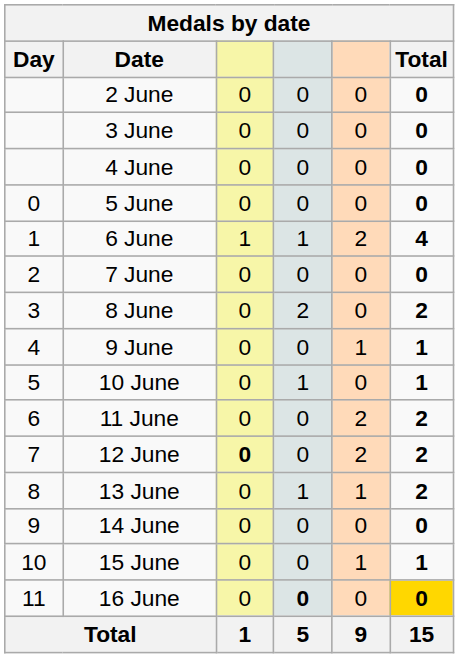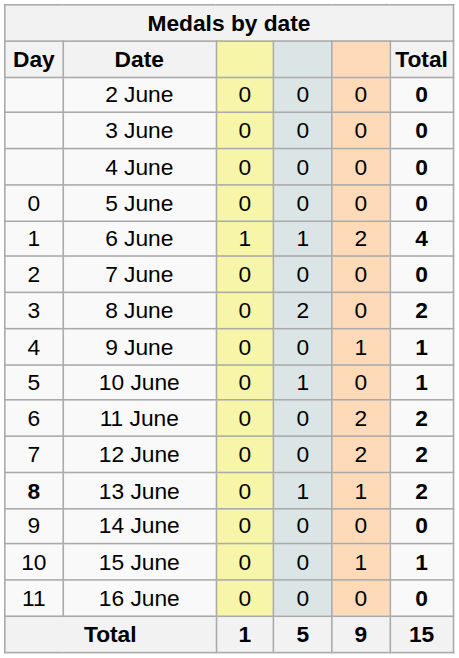(245, 454) bold -> (245, 454) normal
(34, 490) normal -> (34, 490) bold
(303, 598) bold -> (303, 598) normal
(422, 598) gold background -> (422, 598) no background
